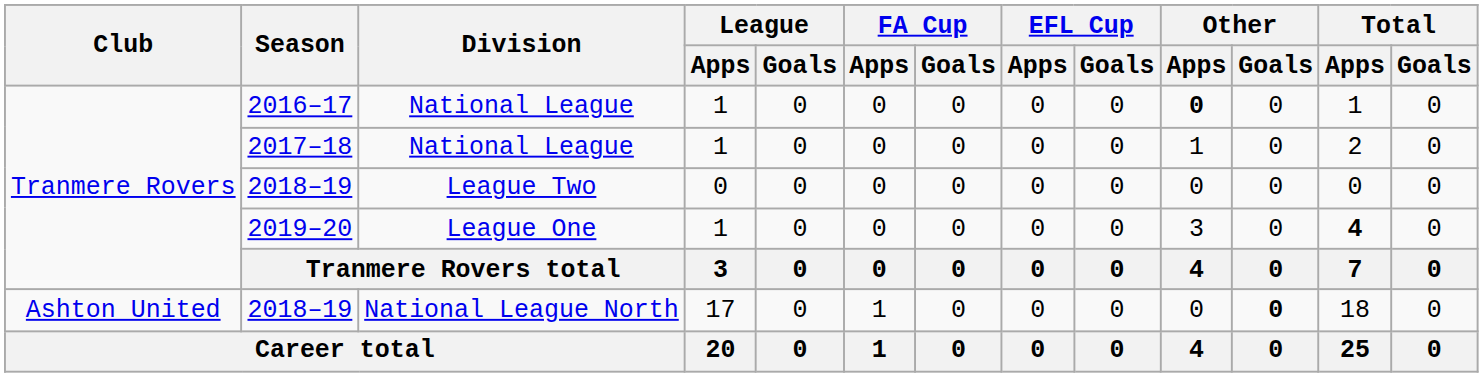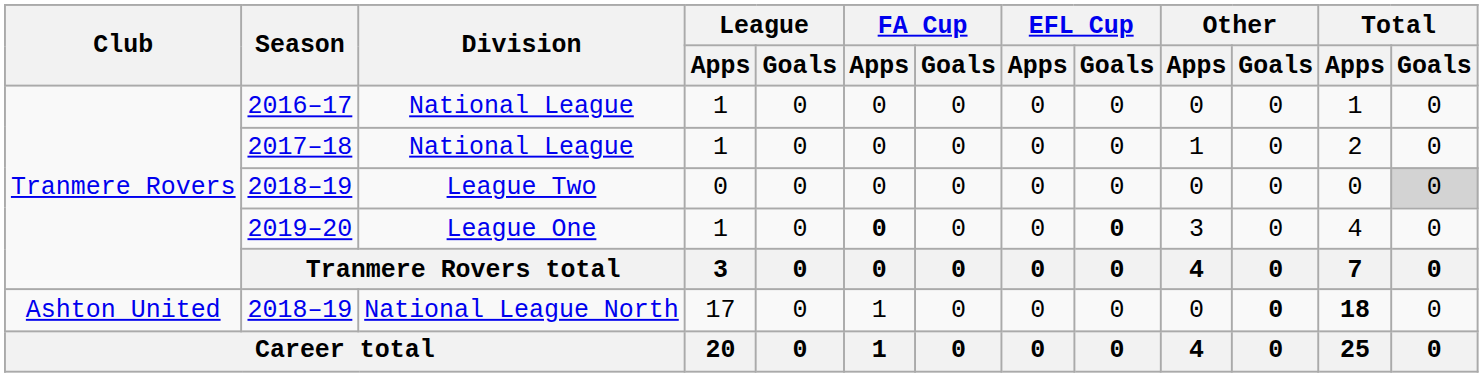(1196, 107) bold -> (1196, 107) normal
(1434, 188) no background -> (1434, 188) lightgrey background
(879, 229) normal -> (879, 229) bold
(1117, 229) normal -> (1117, 229) bold
(1355, 229) bold -> (1355, 229) normal
(1355, 310) normal -> (1355, 310) bold
